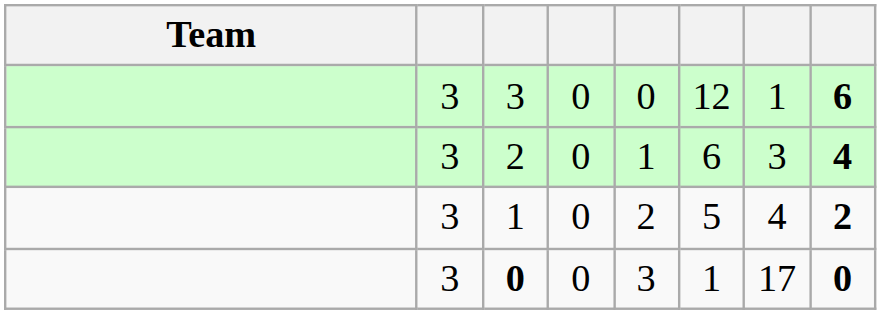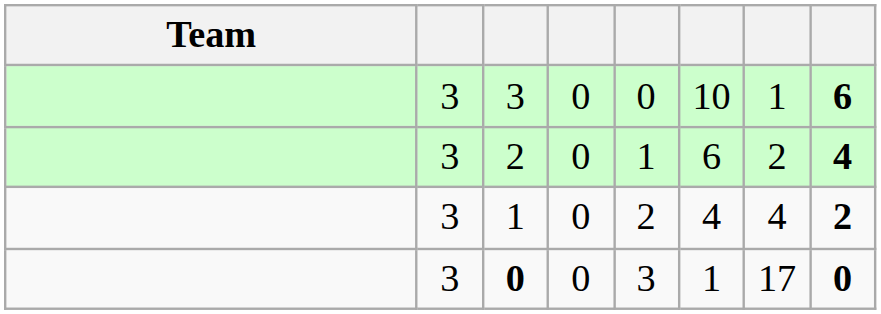(712, 95) 12 -> (712, 95) 10
(777, 156) 3 -> (777, 156) 2
(712, 216) 5 -> (712, 216) 4
